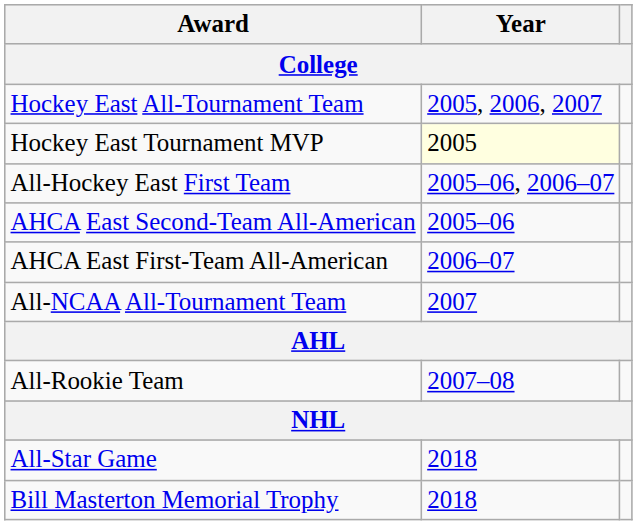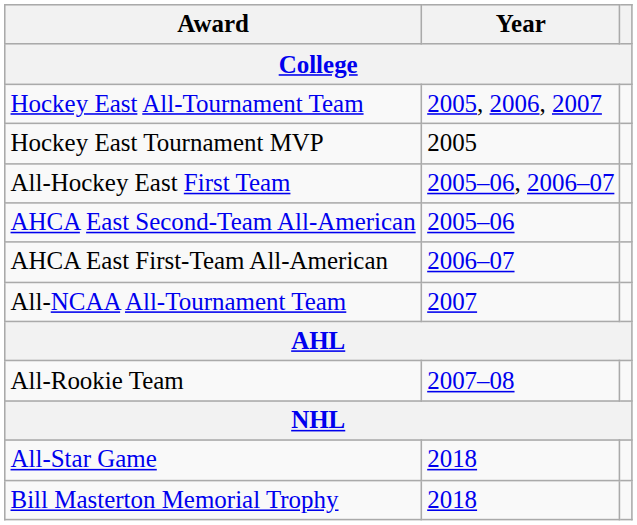(452, 143) lightyellow background -> (452, 143) no background
